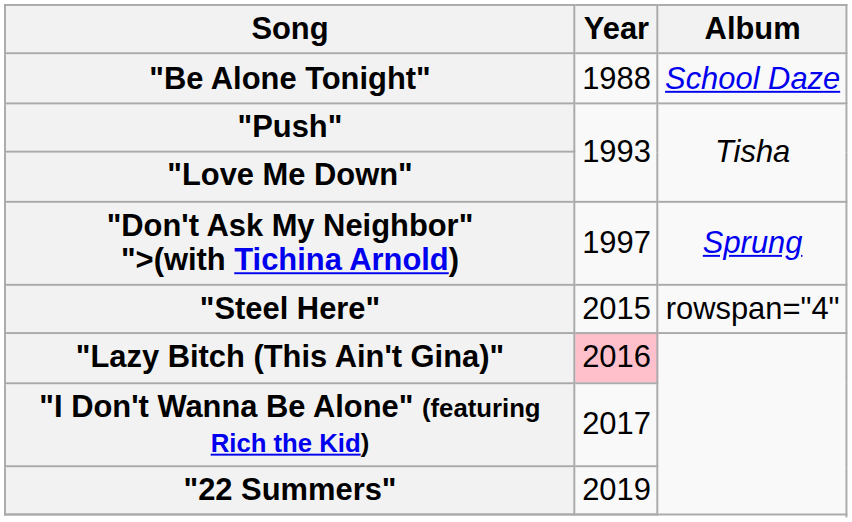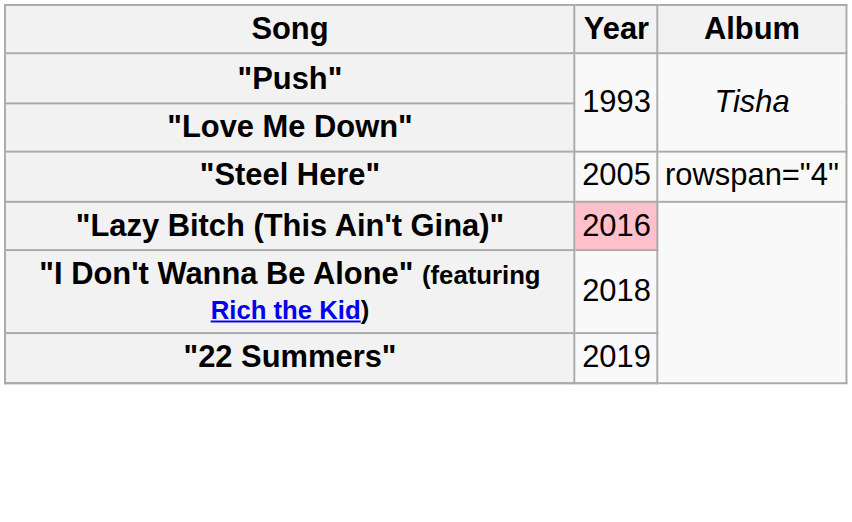- row: (290, 77)
- row: (290, 242)
(617, 308) 2015 -> (617, 175) 2005
(617, 423) 2017 -> (617, 291) 2018
